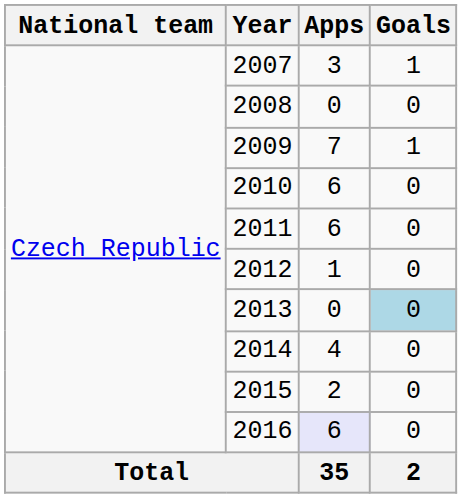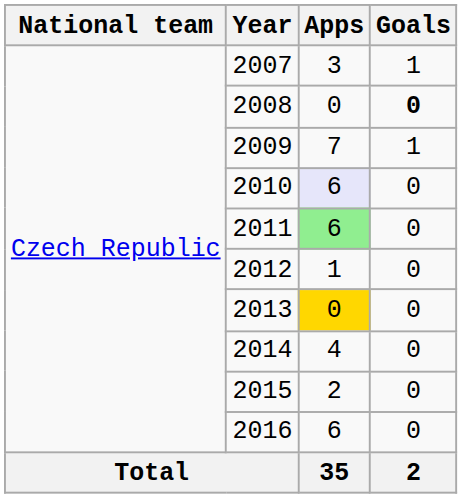(414, 107) normal -> (414, 107) bold
(334, 188) no background -> (334, 188) lavender background
(334, 229) no background -> (334, 229) lightgreen background
(334, 310) no background -> (334, 310) gold background
(414, 310) lightblue background -> (414, 310) no background
(334, 432) lavender background -> (334, 432) no background
